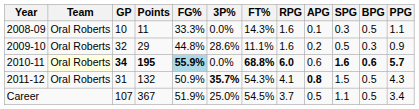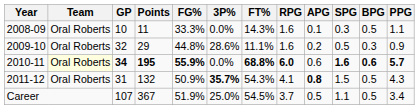(190, 63) lightblue background -> (190, 63) no background
